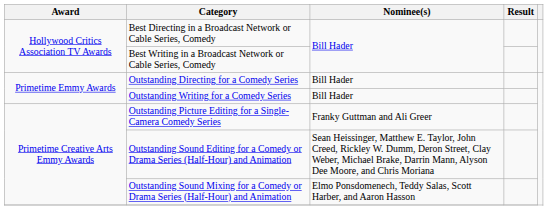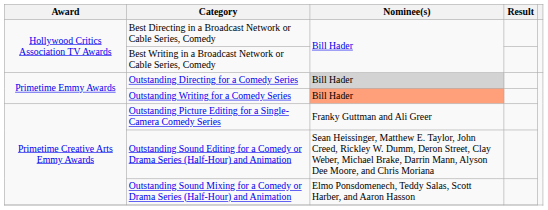(332, 80) no background -> (332, 80) lightgrey background
(332, 96) no background -> (332, 96) lightsalmon background
